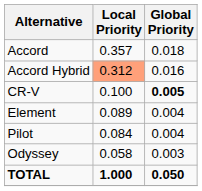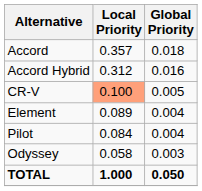(114, 71) lightsalmon background -> (114, 71) no background
(114, 92) no background -> (114, 92) lightsalmon background
(166, 92) bold -> (166, 92) normal
